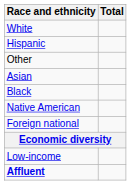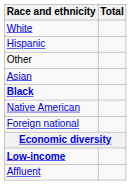(19, 92) normal -> (20, 92) bold
(34, 156) normal -> (36, 156) bold
(26, 172) bold -> (24, 172) normal
